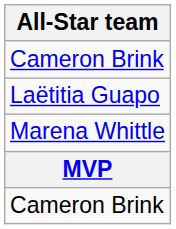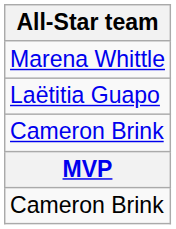(87, 59) Cameron Brink -> (87, 59) Marena Whittle
(87, 132) Marena Whittle -> (87, 132) Cameron Brink
